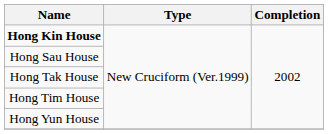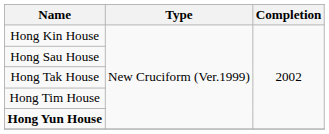(54, 35) bold -> (55, 35) normal
(54, 118) normal -> (55, 118) bold
